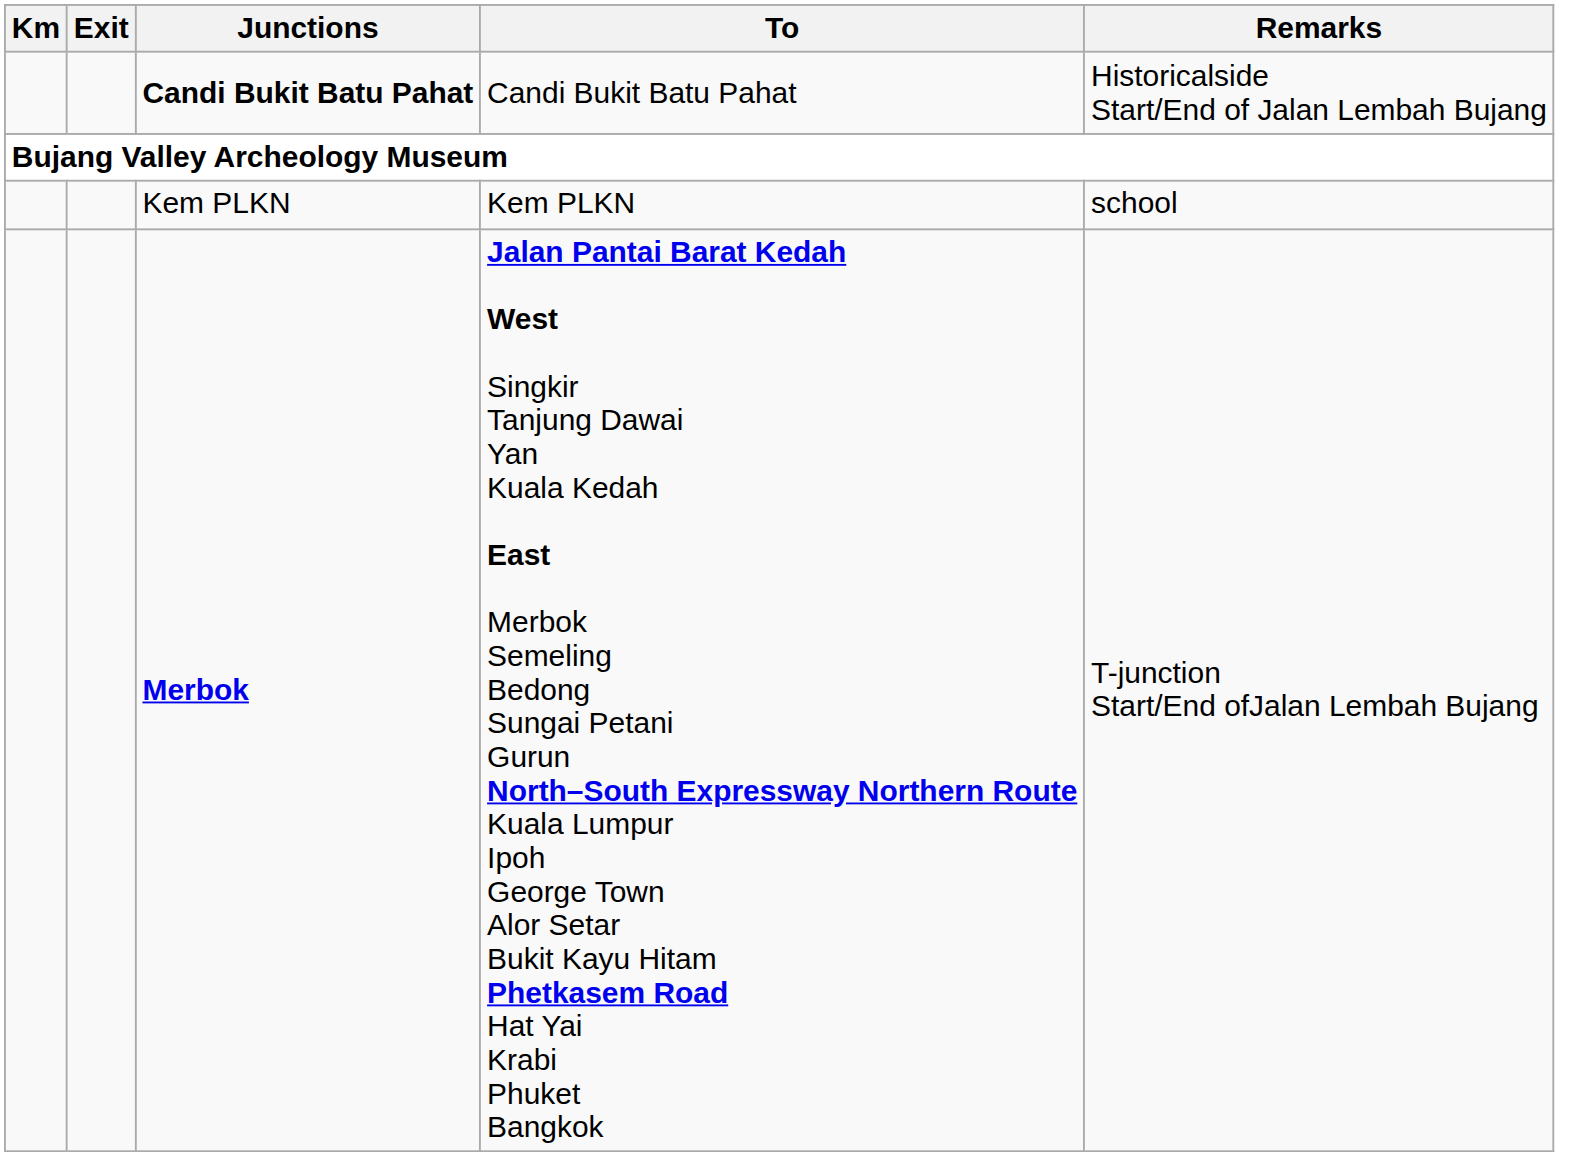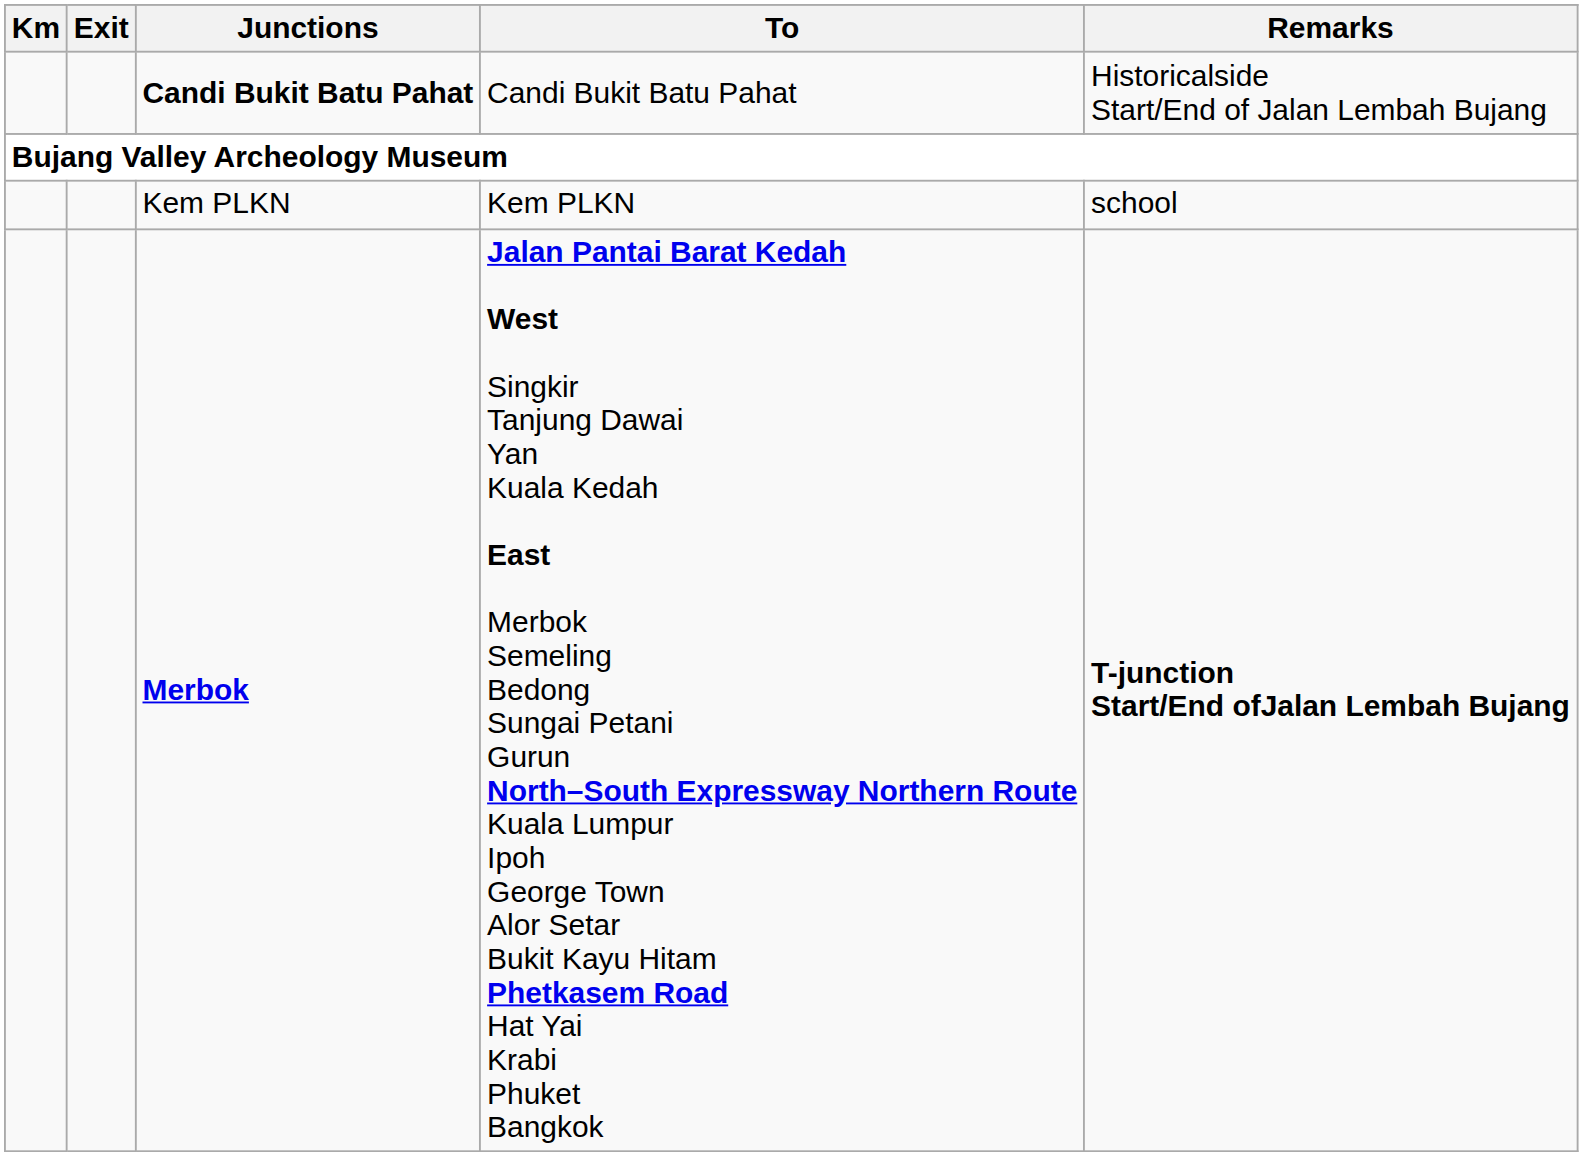(1315, 689) normal -> (1330, 689) bold
